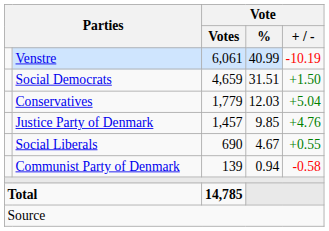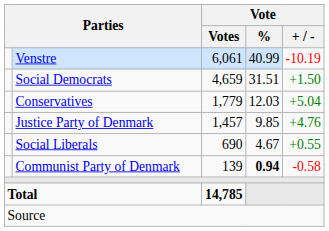(267, 166) normal -> (267, 166) bold
